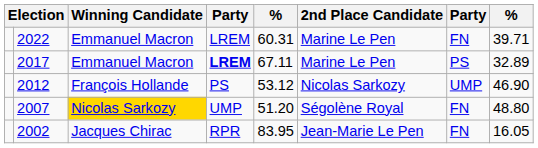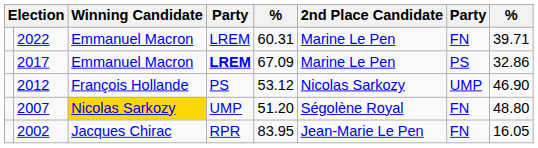(275, 62) 67.11 -> (276, 62) 67.09
(511, 62) 32.89 -> (511, 62) 32.86
